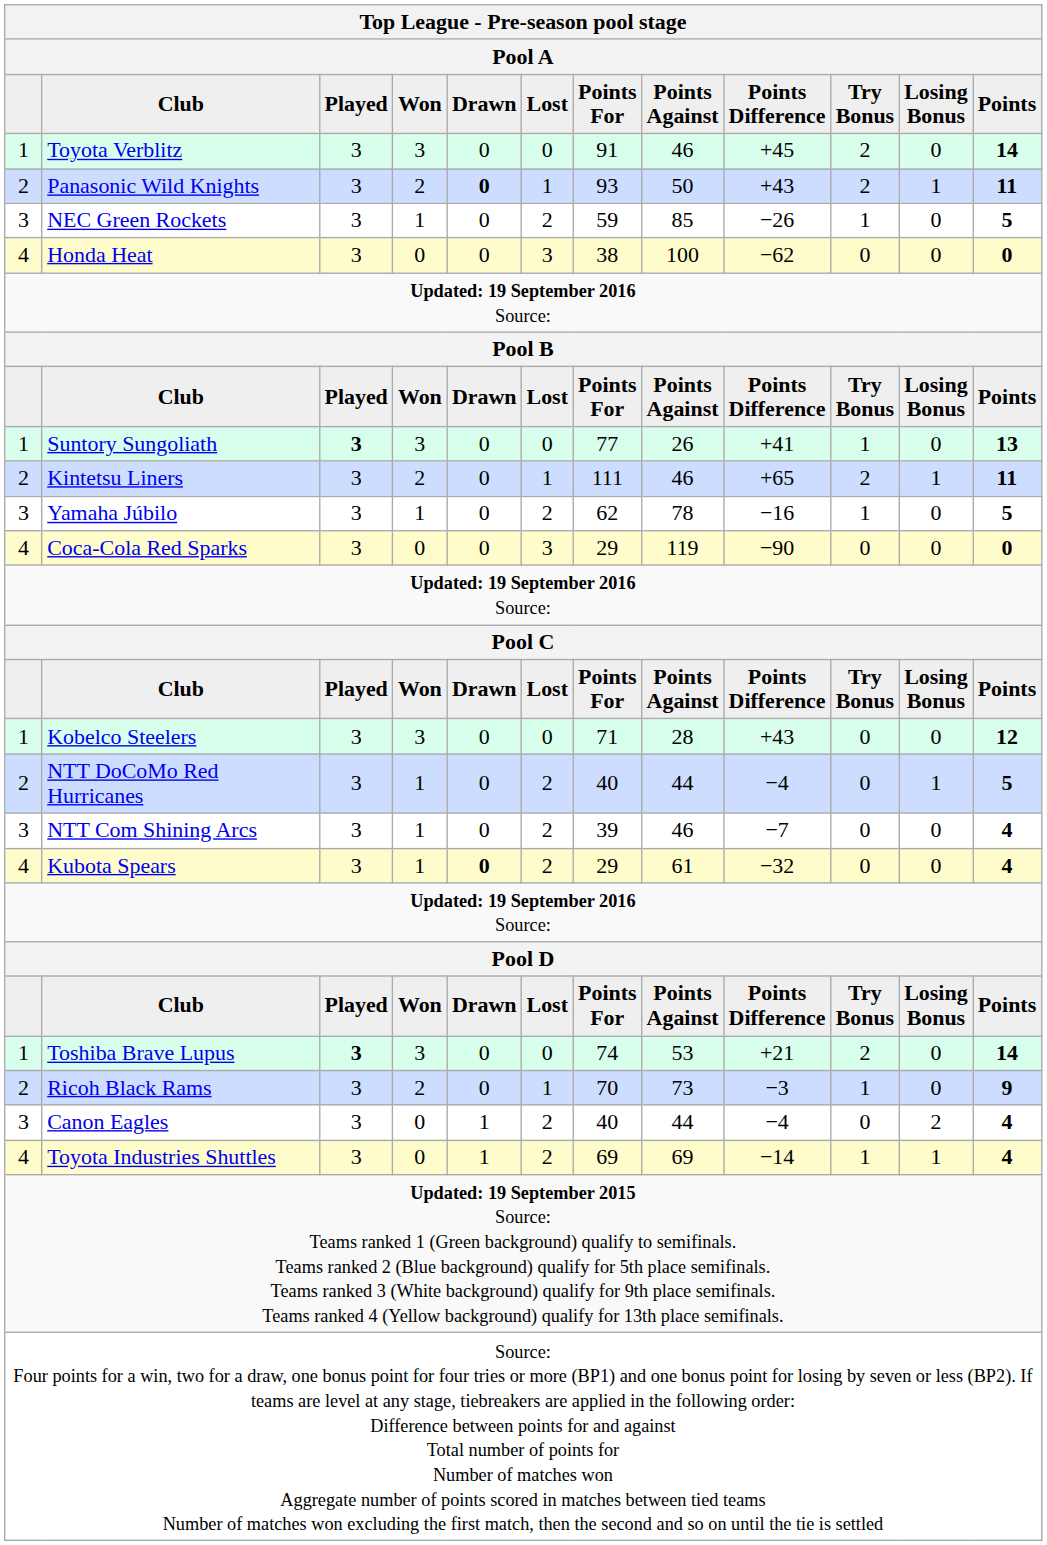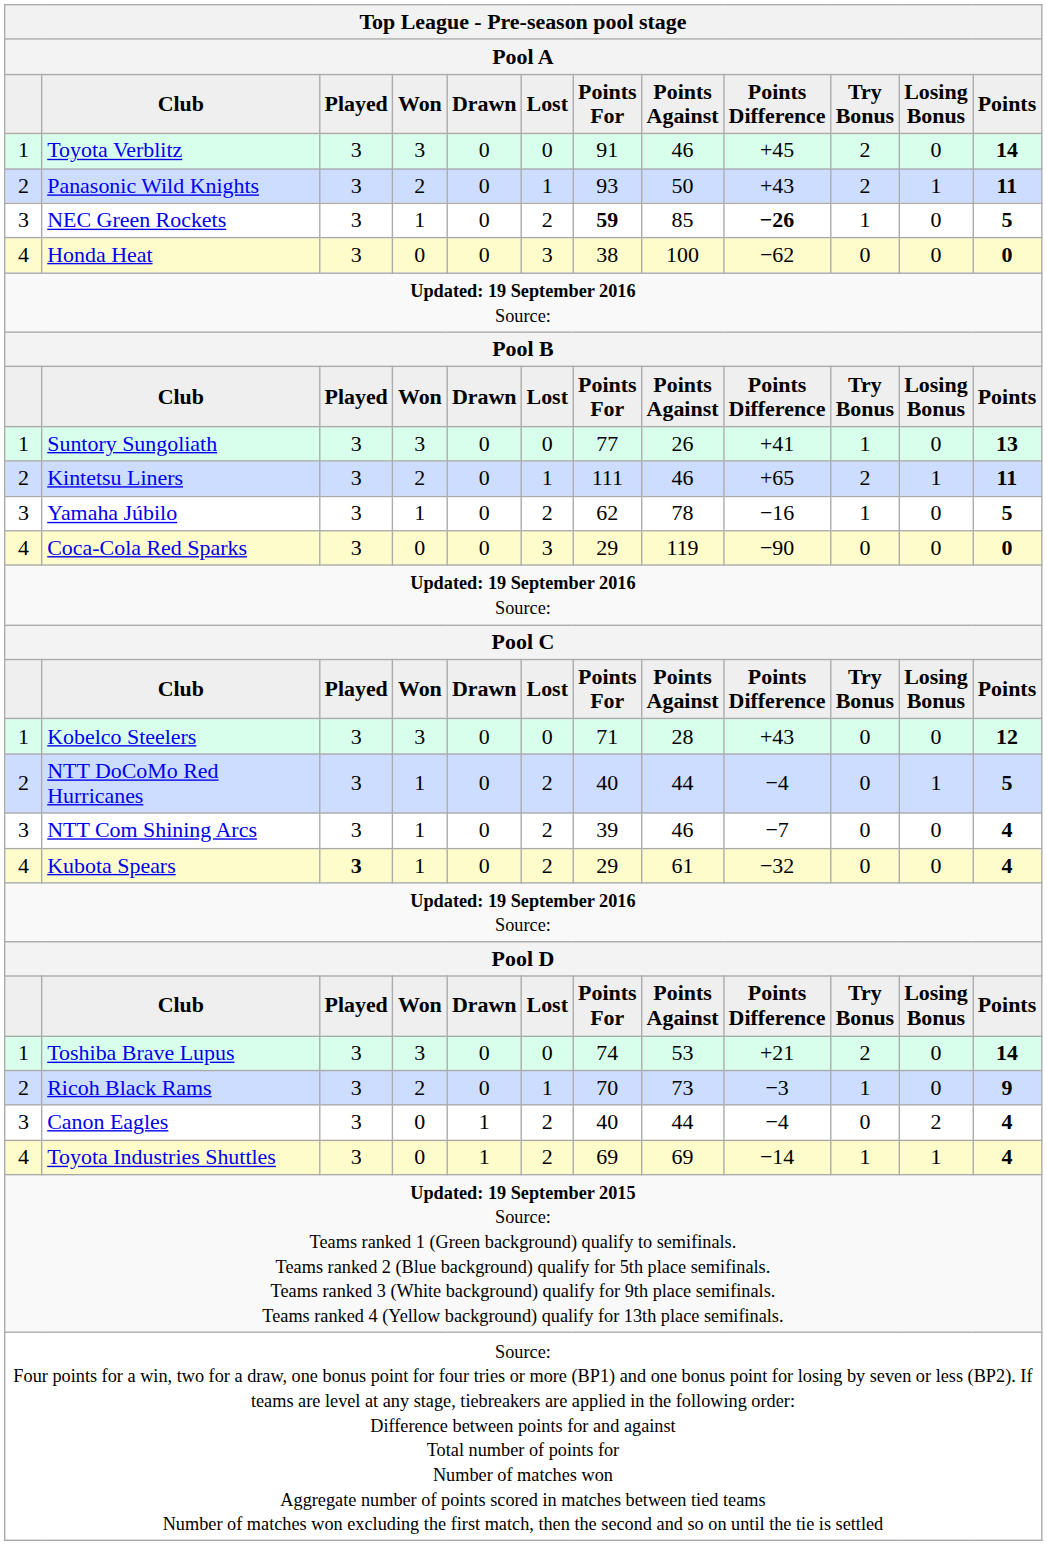(484, 185) bold -> (484, 185) normal
(607, 220) normal -> (607, 220) bold
(777, 220) normal -> (777, 220) bold
(356, 443) bold -> (356, 443) normal
(356, 865) normal -> (356, 865) bold
(484, 865) bold -> (484, 865) normal
(356, 1052) bold -> (356, 1052) normal
